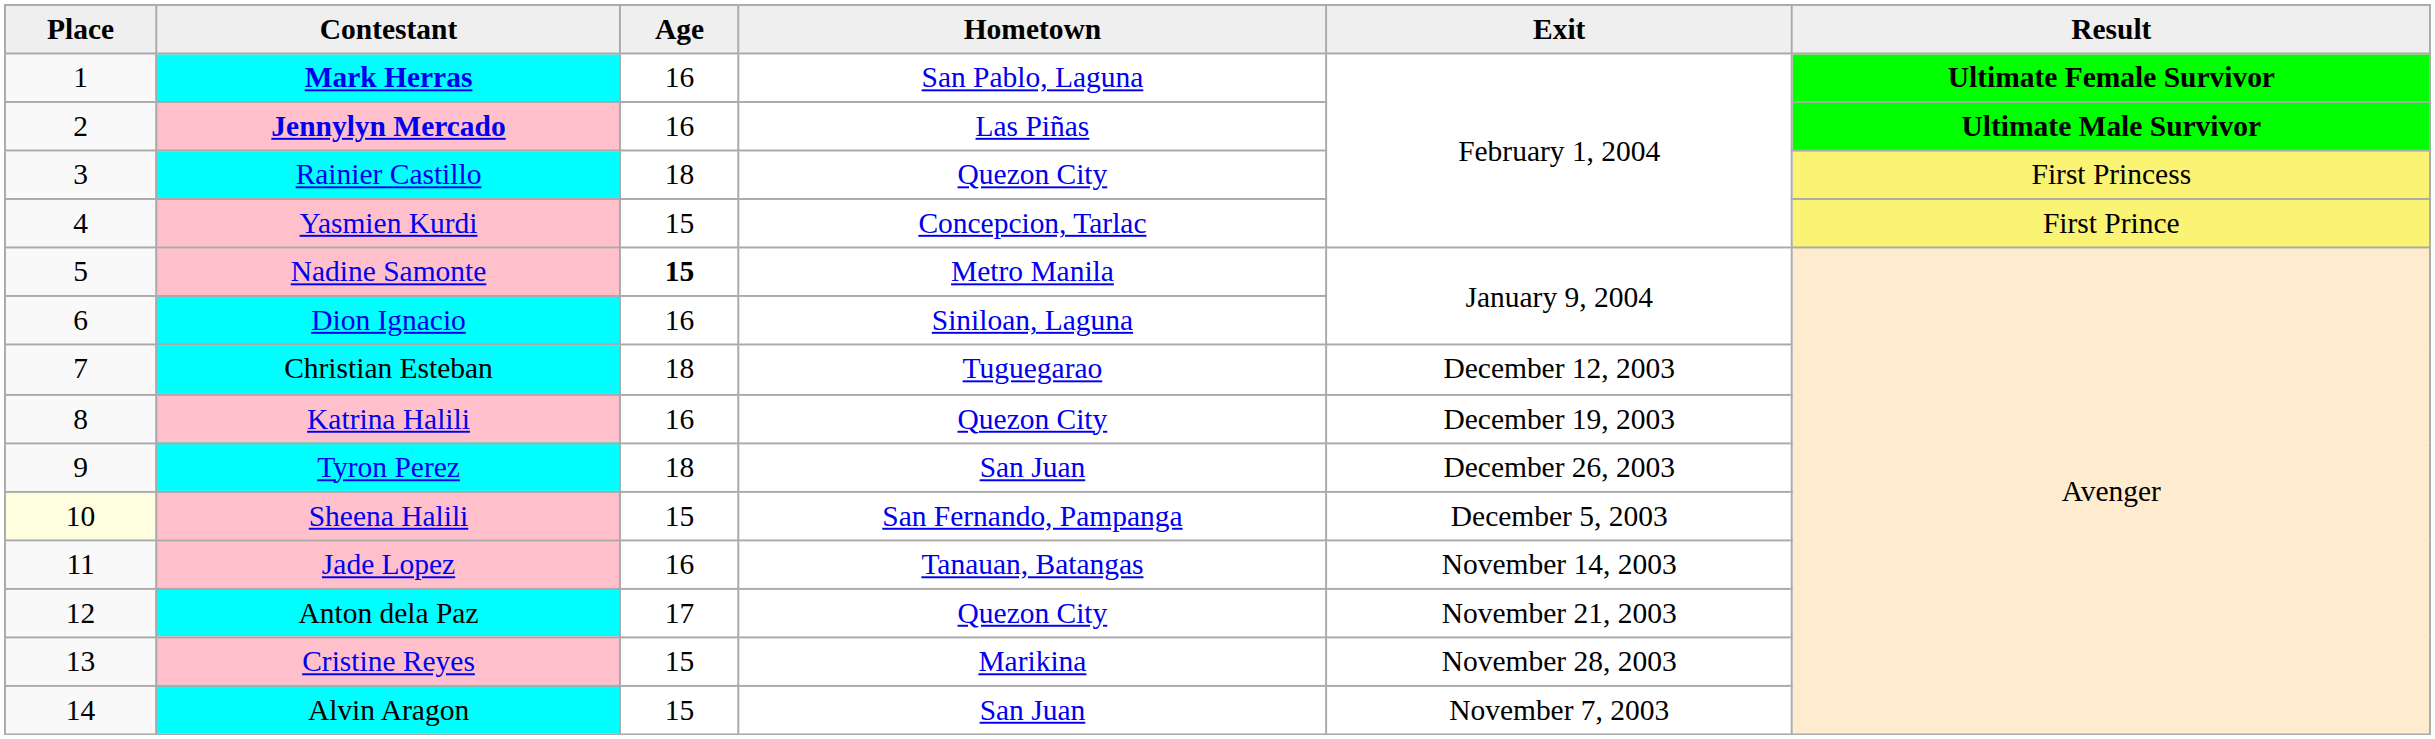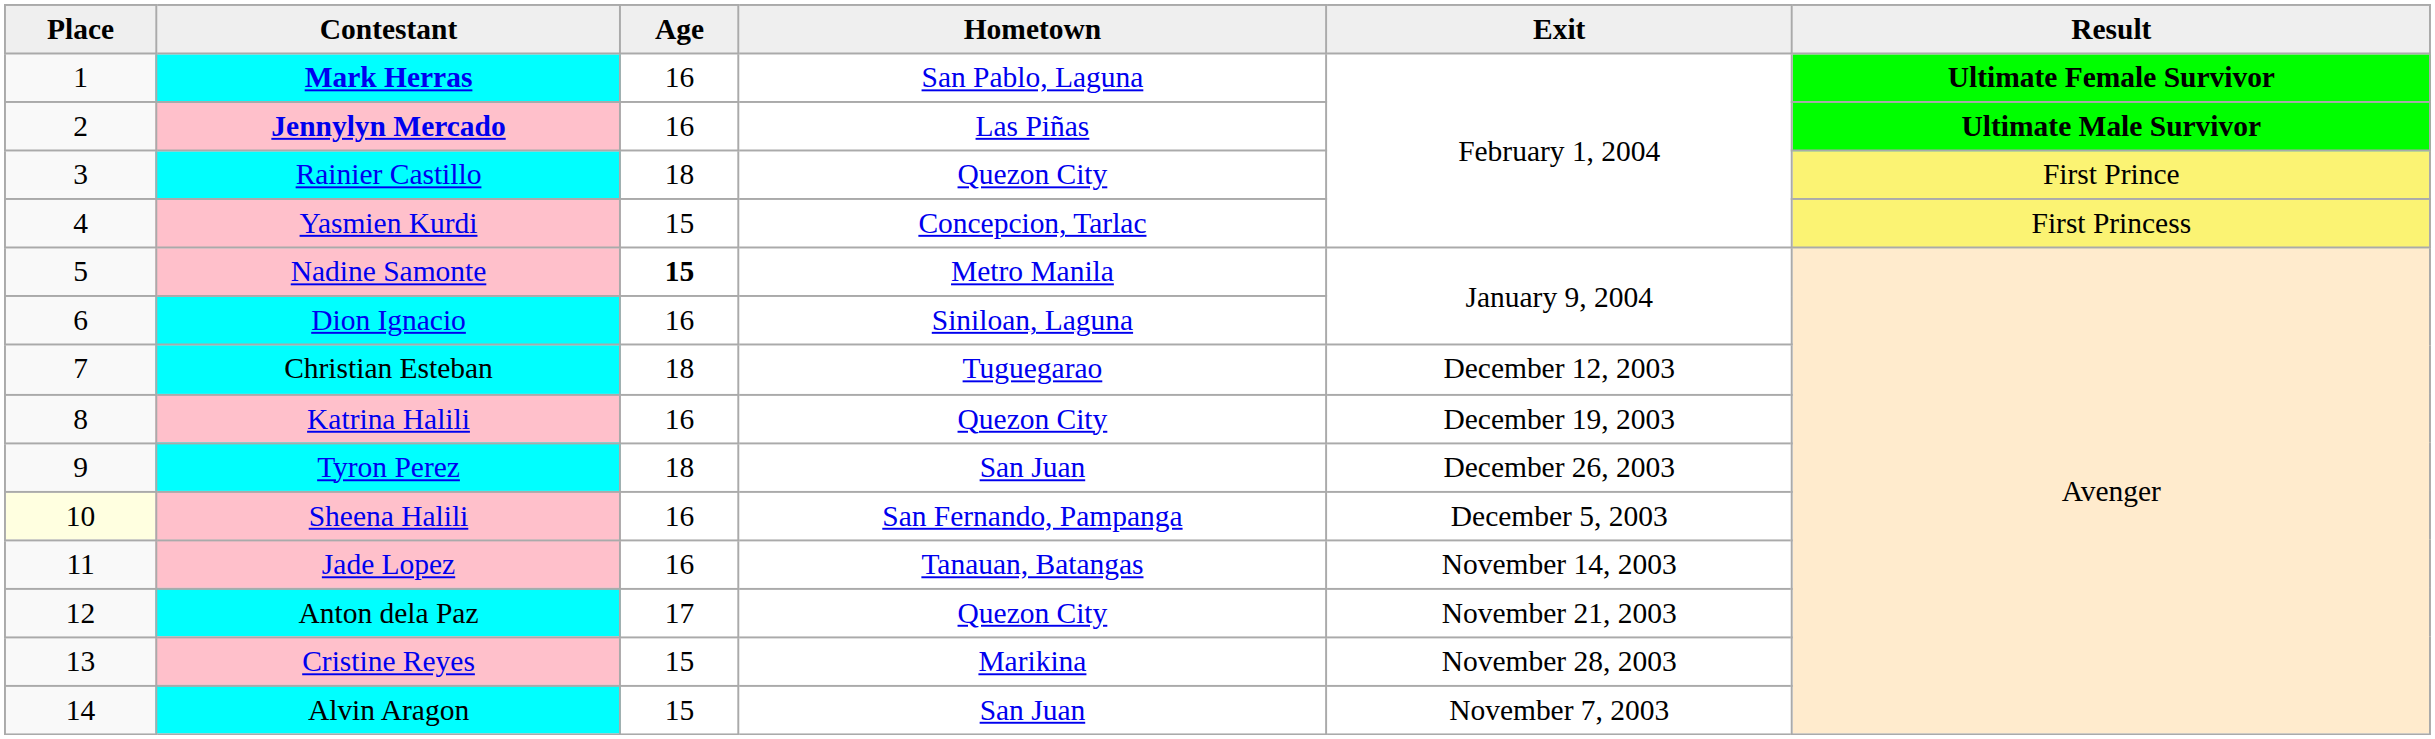(2111, 174) First Princess -> (2111, 174) First Prince
(2111, 223) First Prince -> (2111, 223) First Princess
(680, 515) 15 -> (680, 515) 16
